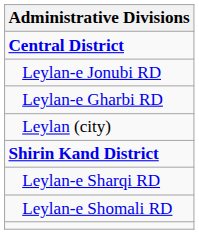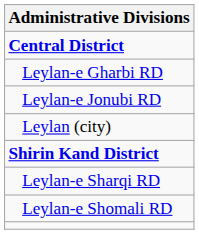(92, 72) Leylan-e Jonubi RD -> (93, 72) Leylan-e Gharbi RD
(93, 99) Leylan-e Gharbi RD -> (92, 99) Leylan-e Jonubi RD
